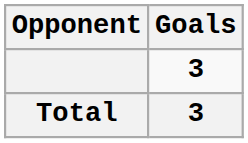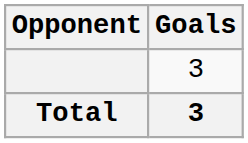(196, 71) bold -> (196, 71) normal
